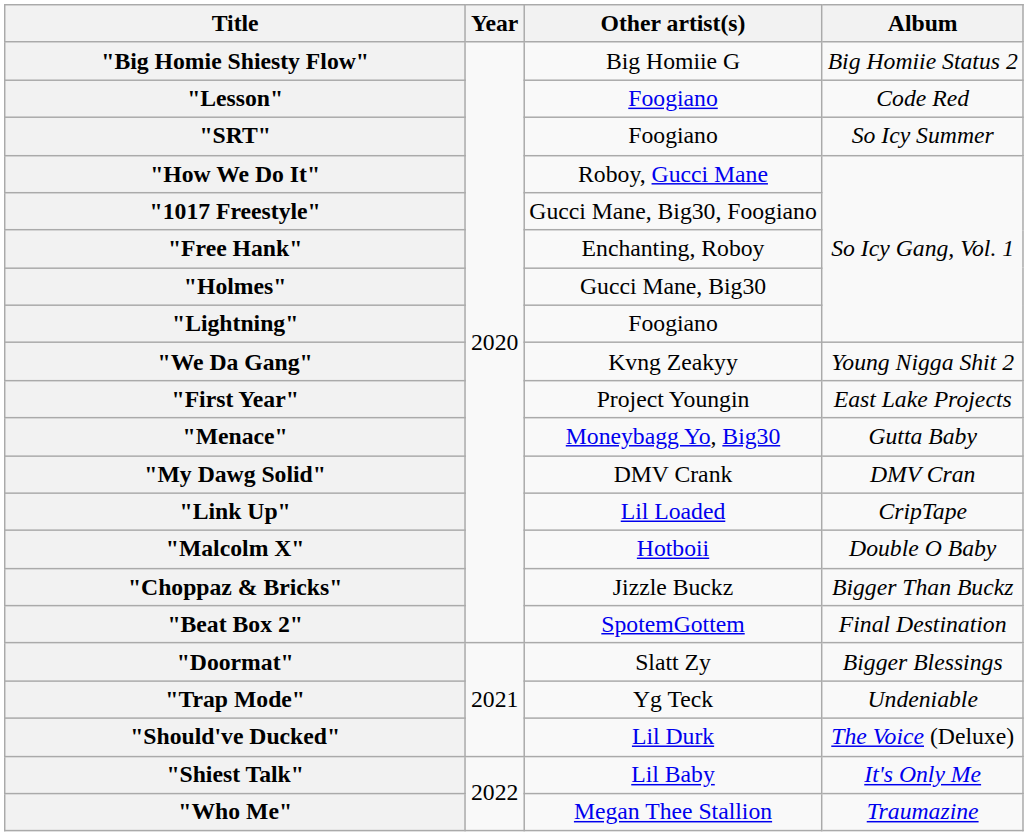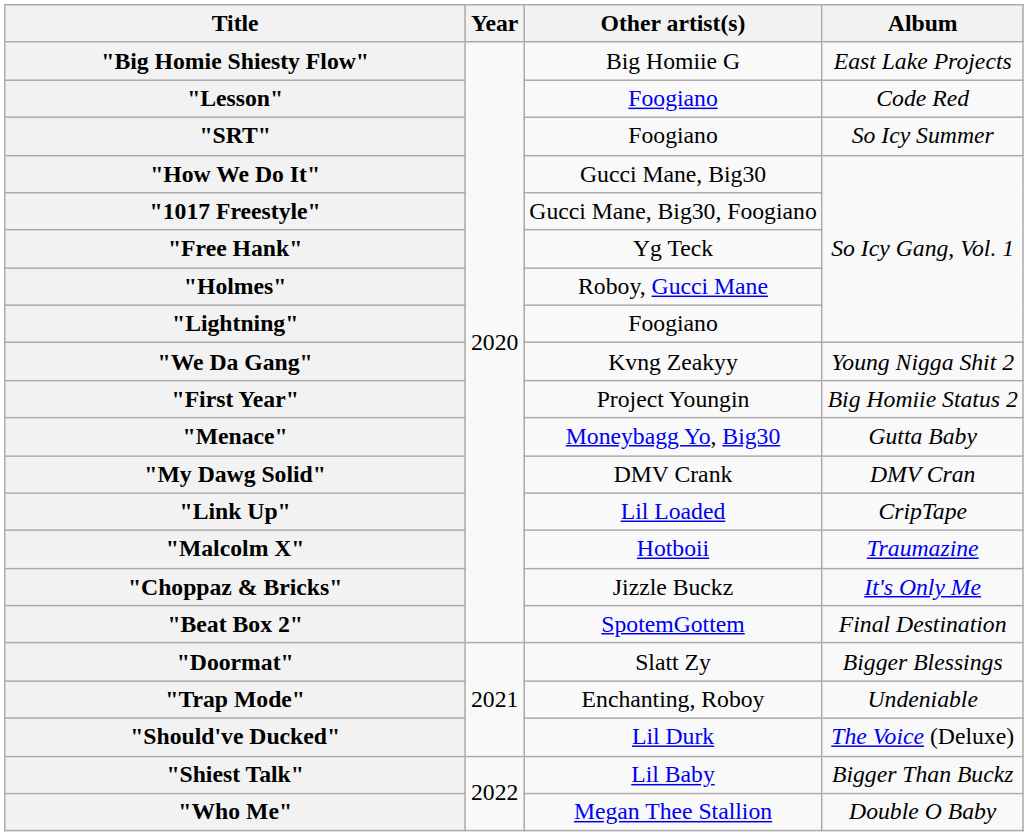(923, 60) Big Homiie Status 2 -> (923, 60) East Lake Projects
(673, 173) Roboy, Gucci Mane -> (673, 173) Gucci Mane, Big30
(673, 248) Enchanting, Roboy -> (673, 248) Yg Teck
(673, 286) Gucci Mane, Big30 -> (673, 286) Roboy, Gucci Mane
(923, 398) East Lake Projects -> (923, 398) Big Homiie Status 2
(923, 549) Double O Baby -> (923, 549) Traumazine
(923, 586) Bigger Than Buckz -> (923, 586) It's Only Me
(673, 699) Yg Teck -> (673, 699) Enchanting, Roboy
(923, 774) It's Only Me -> (923, 774) Bigger Than Buckz
(923, 811) Traumazine -> (923, 811) Double O Baby
